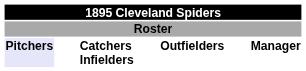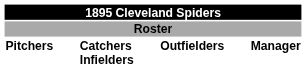(29, 46) lavender background -> (29, 46) no background
